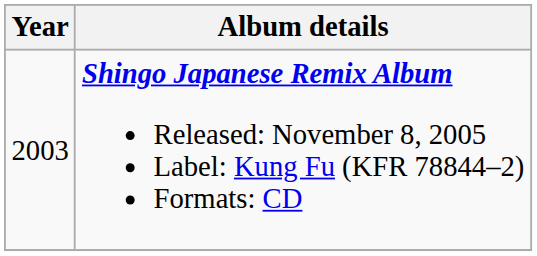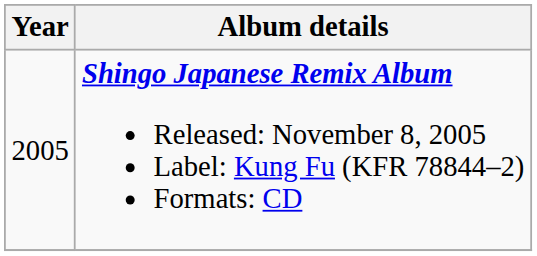(40, 149) 2003 -> (40, 149) 2005
